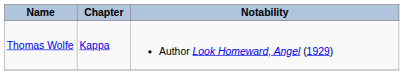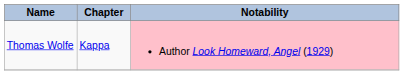(265, 51) no background -> (265, 51) pink background
